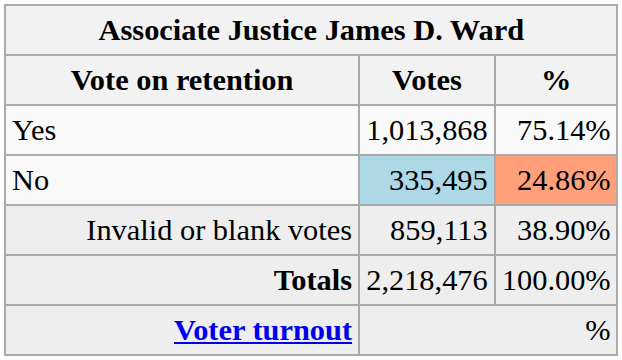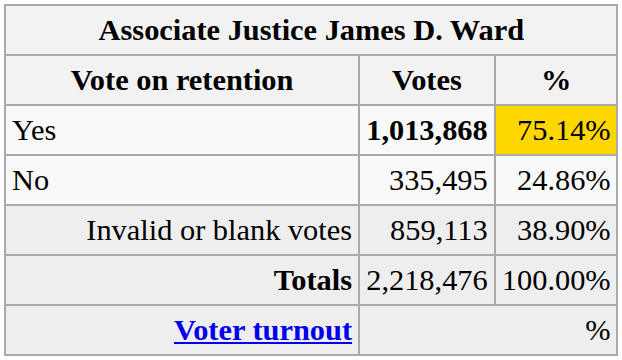(427, 130) normal -> (427, 130) bold
(564, 130) no background -> (564, 130) gold background
(438, 180) lightblue background -> (438, 180) no background
(564, 180) lightsalmon background -> (564, 180) no background
